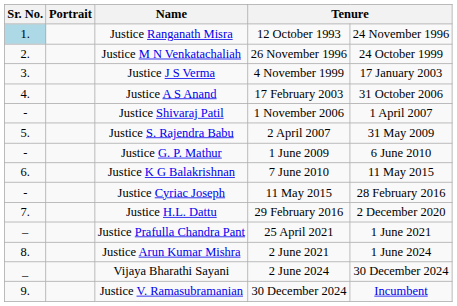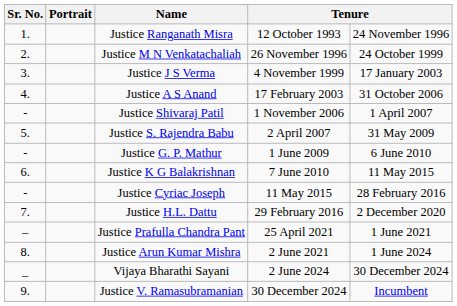(25, 34) lightblue background -> (25, 34) no background
